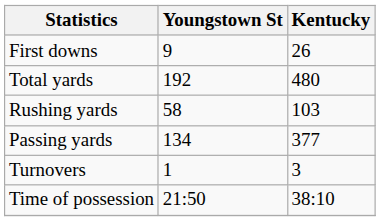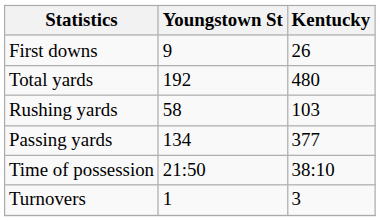rows swapped: (47, 170) <-> (82, 200)
